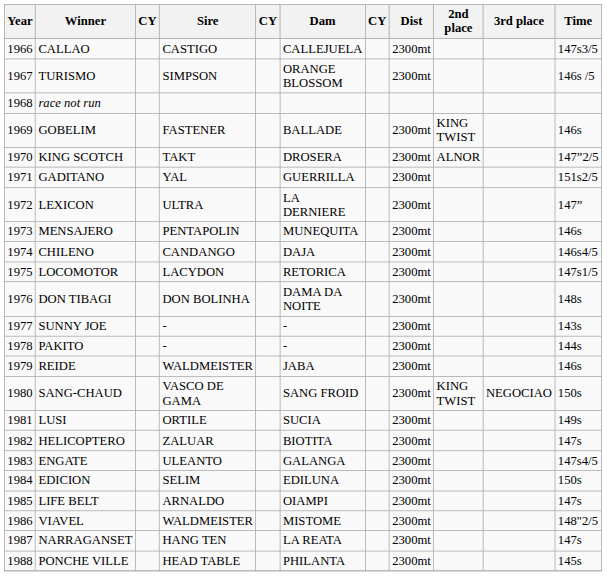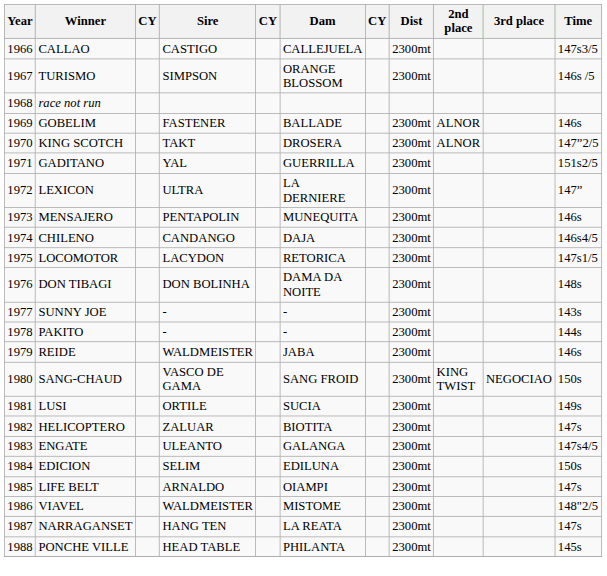(456, 130) KING TWIST -> (458, 123) ALNOR
